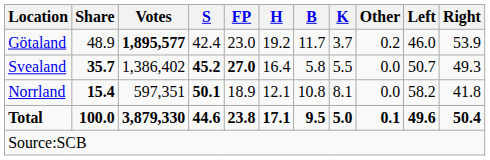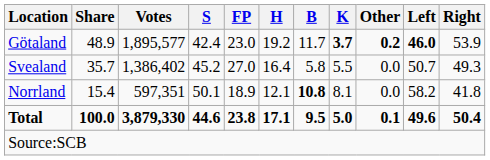(154, 42) bold -> (154, 42) normal
(343, 42) normal -> (343, 42) bold
(390, 42) normal -> (390, 42) bold
(422, 42) normal -> (422, 42) bold
(101, 67) bold -> (101, 67) normal
(206, 67) bold -> (206, 67) normal
(241, 67) bold -> (241, 67) normal
(101, 92) bold -> (101, 92) normal
(206, 92) bold -> (206, 92) normal
(312, 92) normal -> (312, 92) bold
